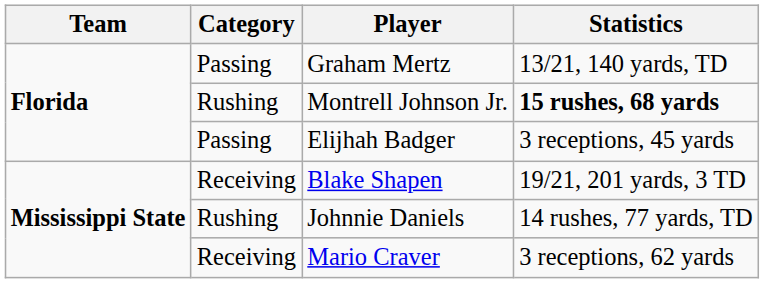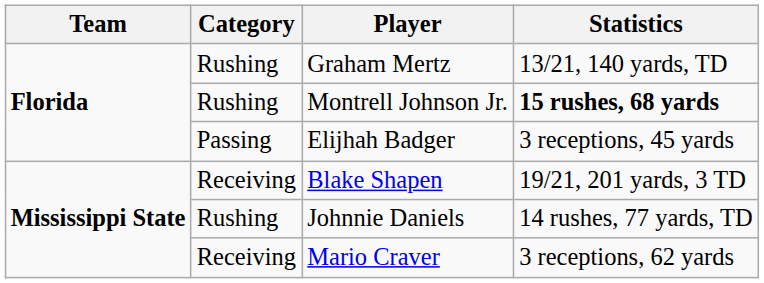(234, 63) Passing -> (238, 63) Rushing
